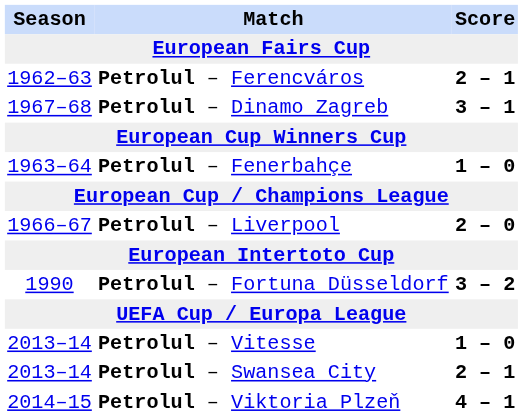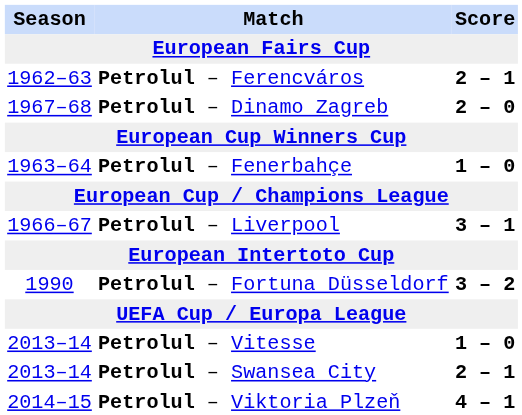(485, 107) 3 – 1 -> (485, 107) 2 – 0
(485, 225) 2 – 0 -> (485, 225) 3 – 1
